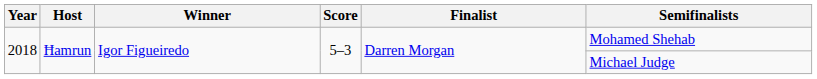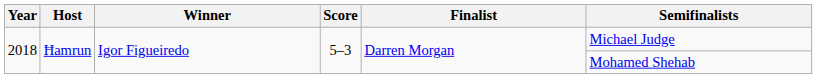(642, 39) Mohamed Shehab -> (632, 39) Michael Judge
(632, 62) Michael Judge -> (642, 62) Mohamed Shehab
